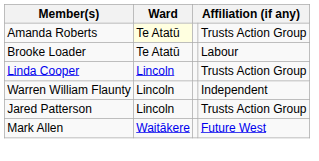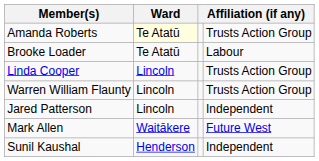(234, 90) Independent -> (259, 90) Trusts Action Group
(254, 109) Trusts Action Group -> (239, 109) Independent
+ row: (44, 147)
